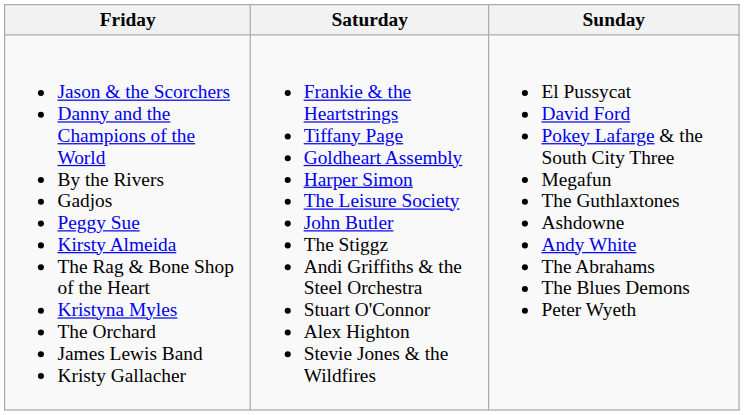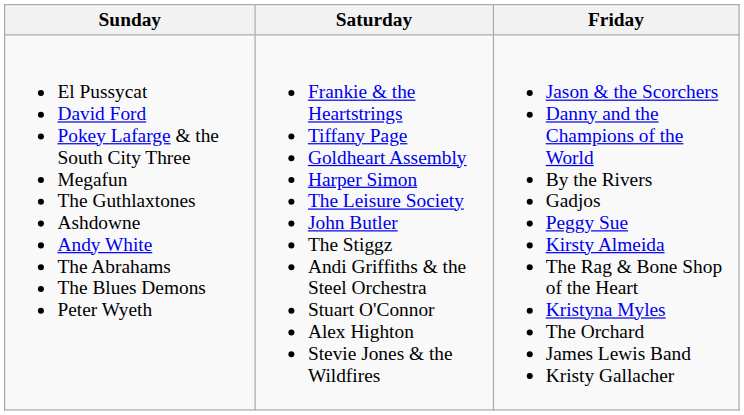columns swapped: (128, 19) <-> (614, 19)
